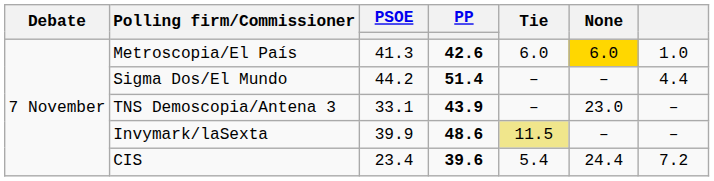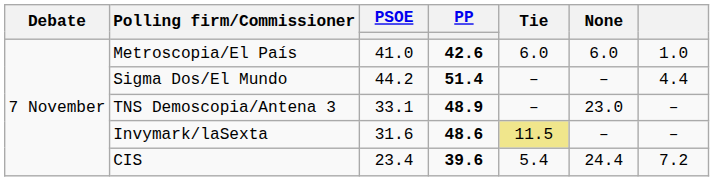(394, 53) 41.3 -> (394, 53) 41.0
(604, 53) gold background -> (604, 53) no background
(464, 107) 43.9 -> (464, 107) 48.9
(394, 134) 39.9 -> (394, 134) 31.6
